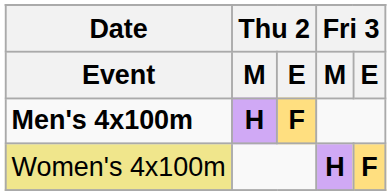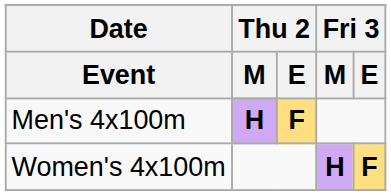(102, 121) bold -> (99, 121) normal
(119, 167) khaki background -> (119, 167) no background
